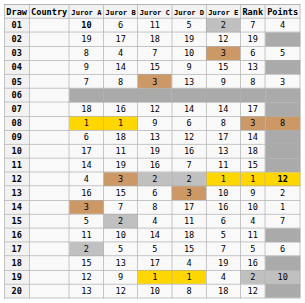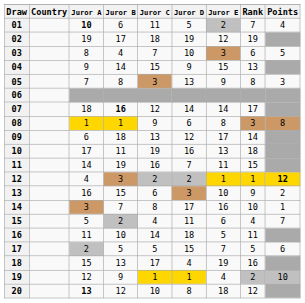(121, 109) normal -> (121, 109) bold
(86, 291) normal -> (86, 291) bold
